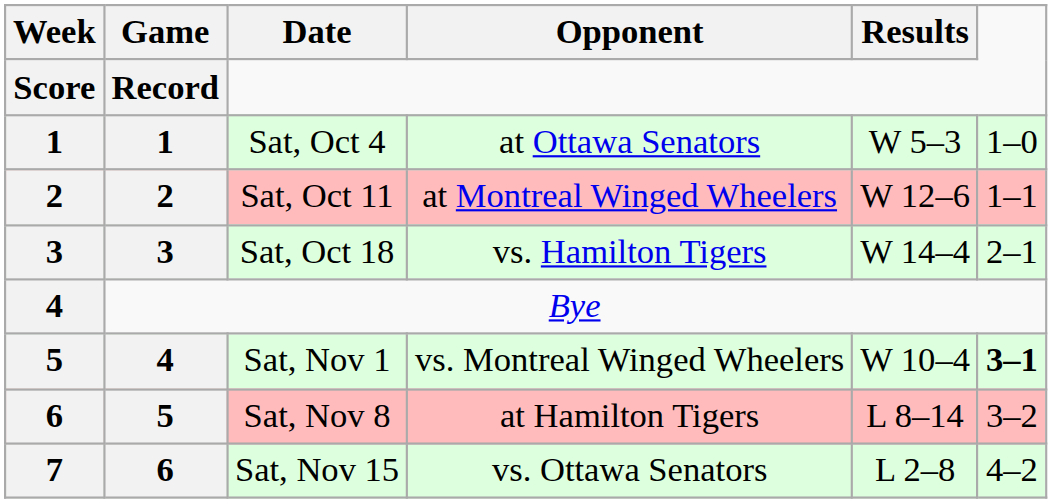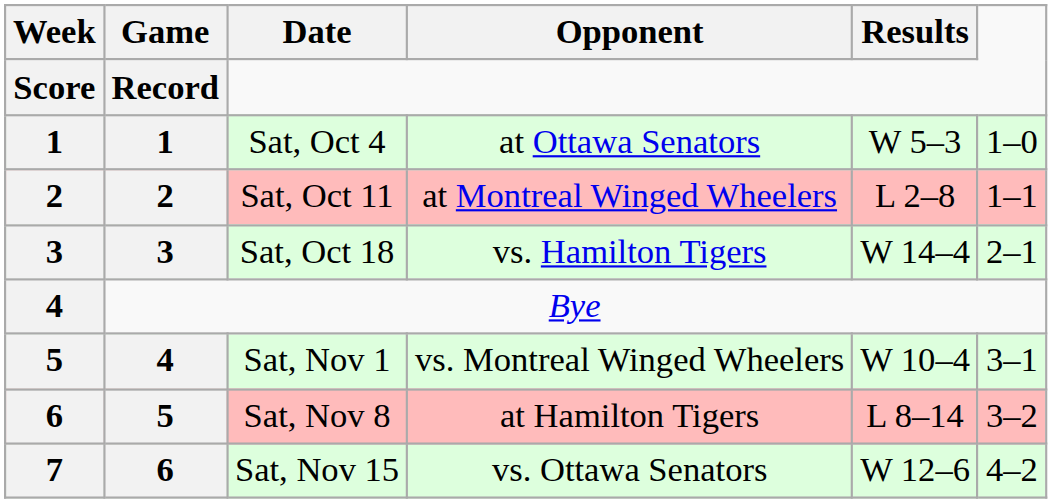(915, 196) W 12–6 -> (915, 196) L 2–8
(1012, 360) bold -> (1012, 360) normal
(915, 470) L 2–8 -> (915, 470) W 12–6
